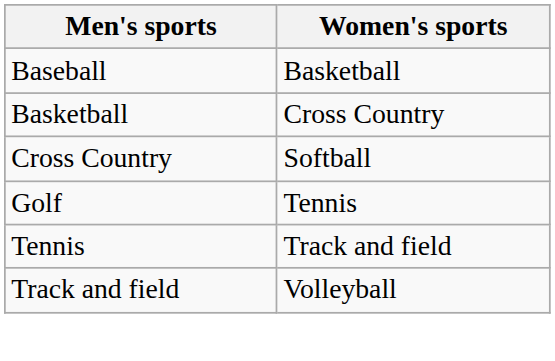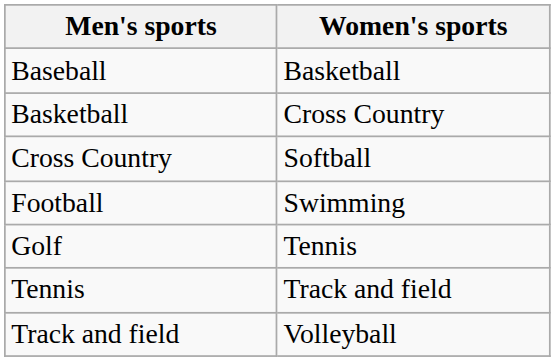+ row: (57, 202)
